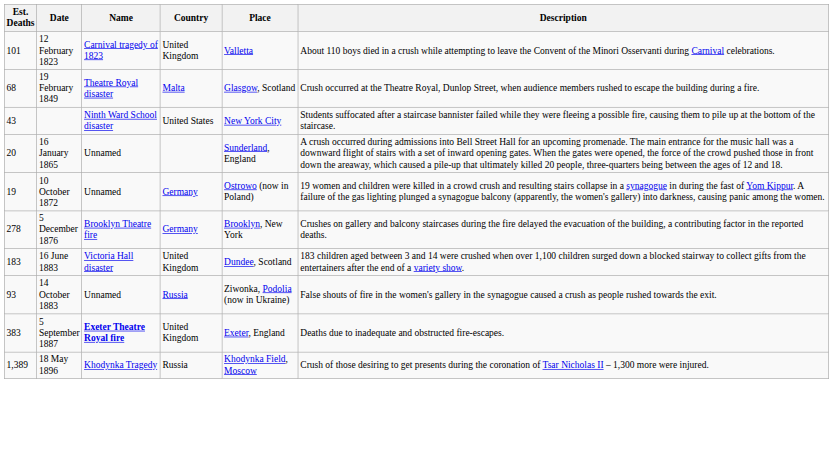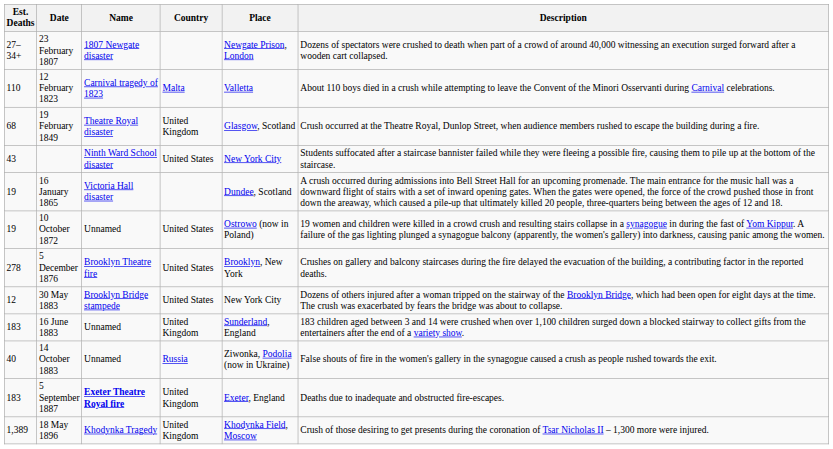+ row: (56, 50)
(14, 50) 101 -> (14, 88) 110
(180, 50) United Kingdom -> (174, 88) Malta
(174, 88) Malta -> (180, 127) United Kingdom
(11, 153) 20 -> (11, 192) 19
(103, 153) Unnamed -> (109, 192) Victoria Hall disaster
(247, 153) Sunderland, England -> (258, 192) Dundee, Scotland
(180, 192) Germany -> (188, 230) United States
(180, 230) Germany -> (188, 268) United States
+ row: (54, 300)
(109, 262) Victoria Hall disaster -> (103, 327) Unnamed
(258, 262) Dundee, Scotland -> (247, 327) Sunderland, England
(11, 295) 93 -> (11, 360) 40
(14, 333) 383 -> (14, 398) 183
(175, 365) Russia -> (180, 430) United Kingdom
